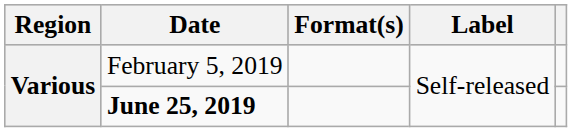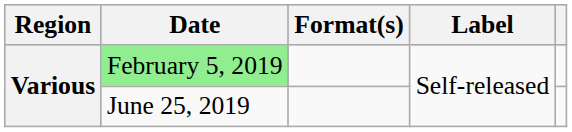(195, 65) no background -> (195, 65) lightgreen background
(181, 106) bold -> (178, 106) normal
